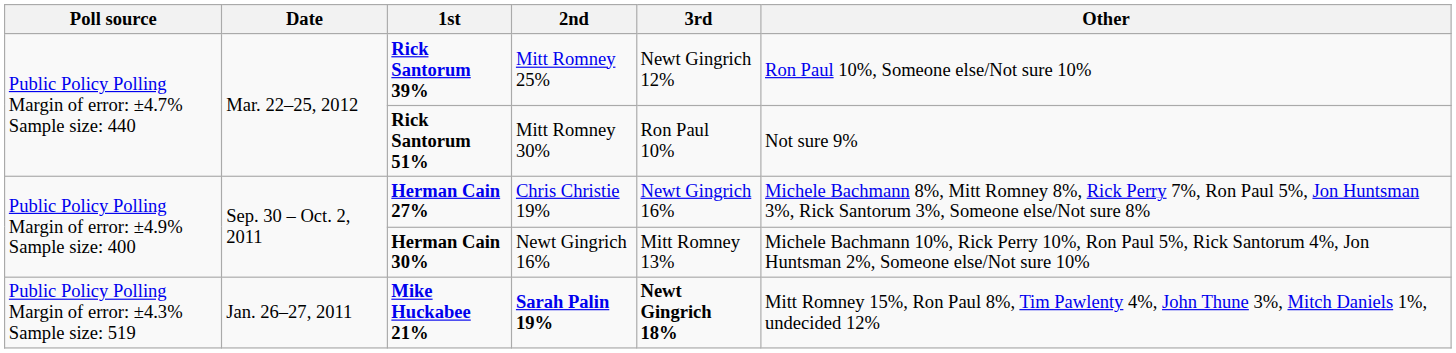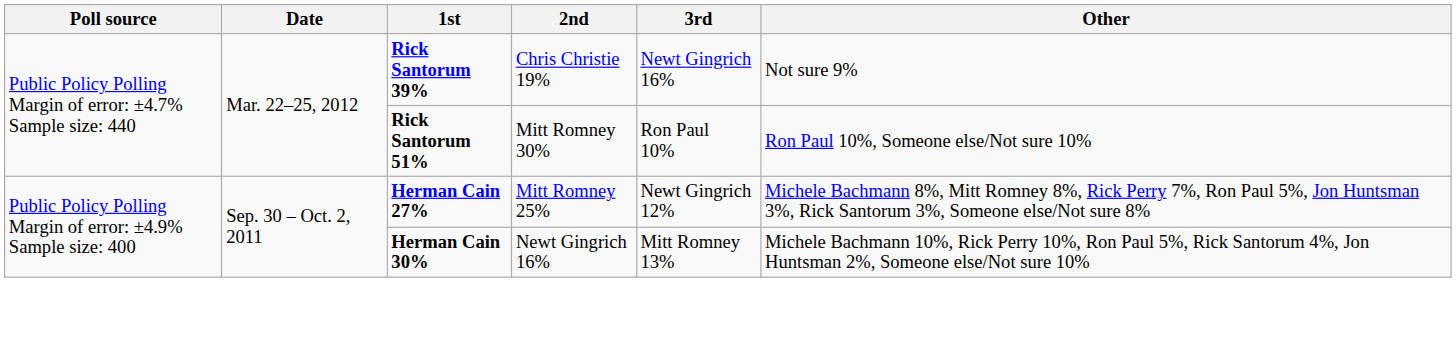(566, 69) Mitt Romney 25% -> (568, 69) Chris Christie 19%
(696, 69) Newt Gingrich 12% -> (696, 69) Newt Gingrich 16%
(928, 69) Ron Paul 10%, Someone else/Not sure 10% -> (811, 69) Not sure 9%
(811, 140) Not sure 9% -> (928, 140) Ron Paul 10%, Someone else/Not sure 10%
(568, 201) Chris Christie 19% -> (566, 201) Mitt Romney 25%
(696, 201) Newt Gingrich 16% -> (696, 201) Newt Gingrich 12%
- row: (431, 312)
